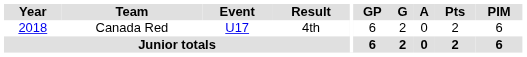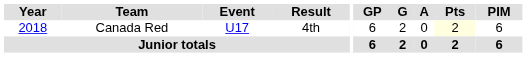(455, 28) no background -> (455, 28) lightyellow background
